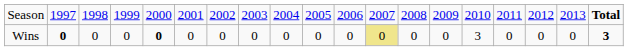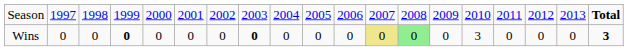(63, 35) bold -> (63, 35) normal
(127, 35) normal -> (127, 35) bold
(159, 35) bold -> (159, 35) normal
(254, 35) normal -> (254, 35) bold
(414, 35) no background -> (414, 35) lightgreen background
